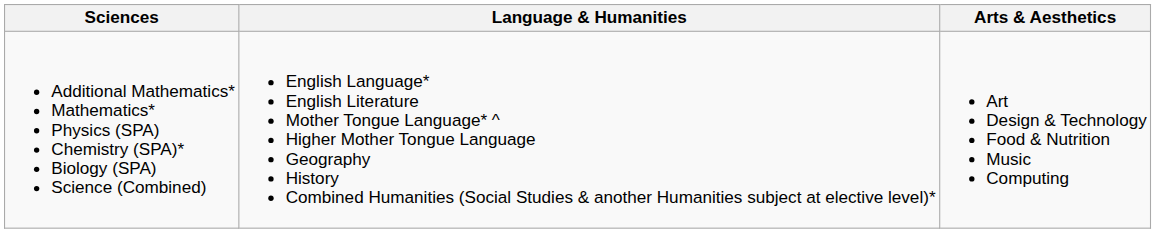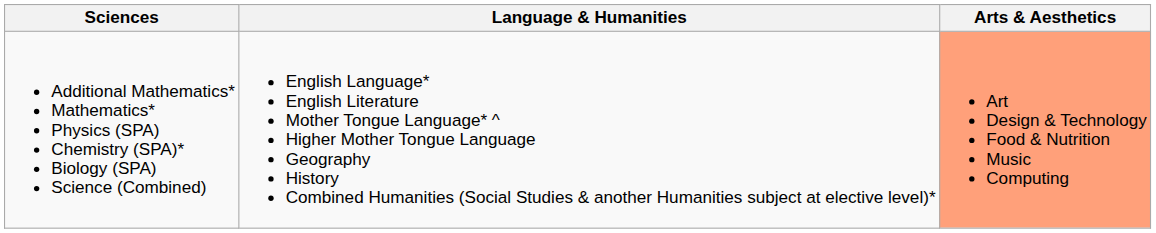(1045, 139) no background -> (1045, 139) lightsalmon background
